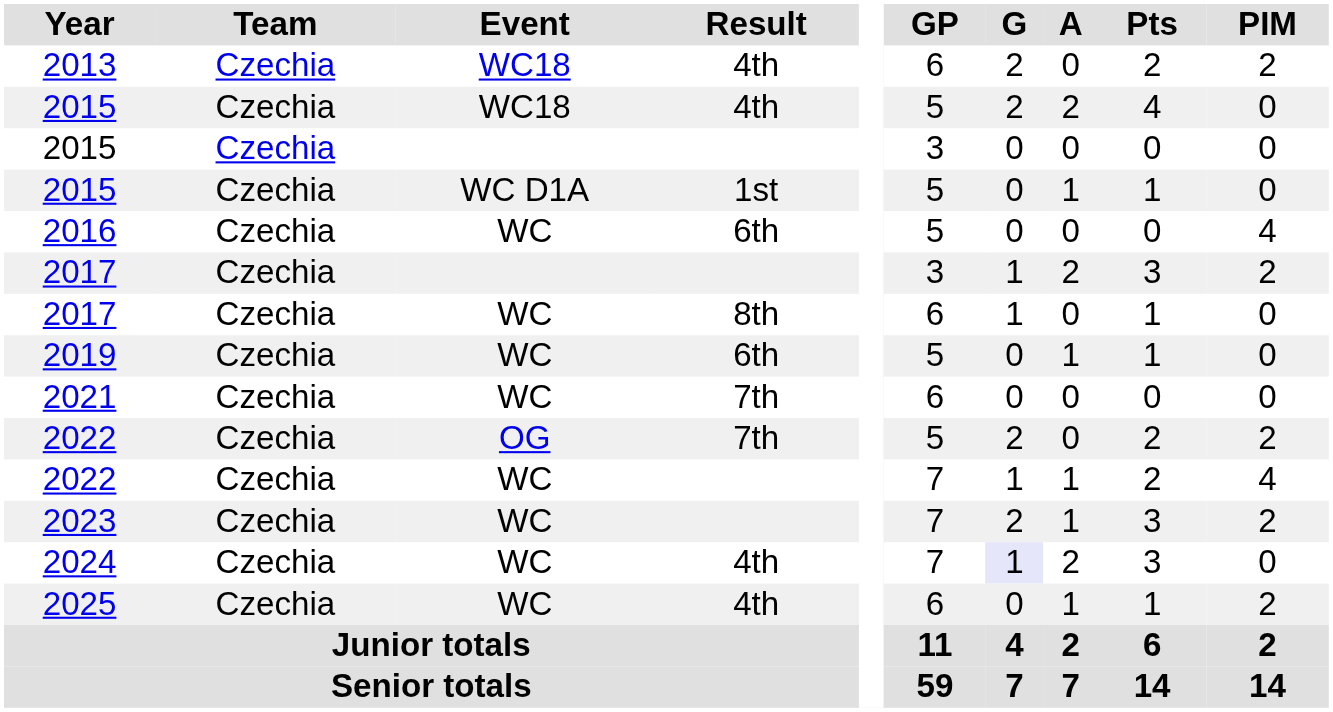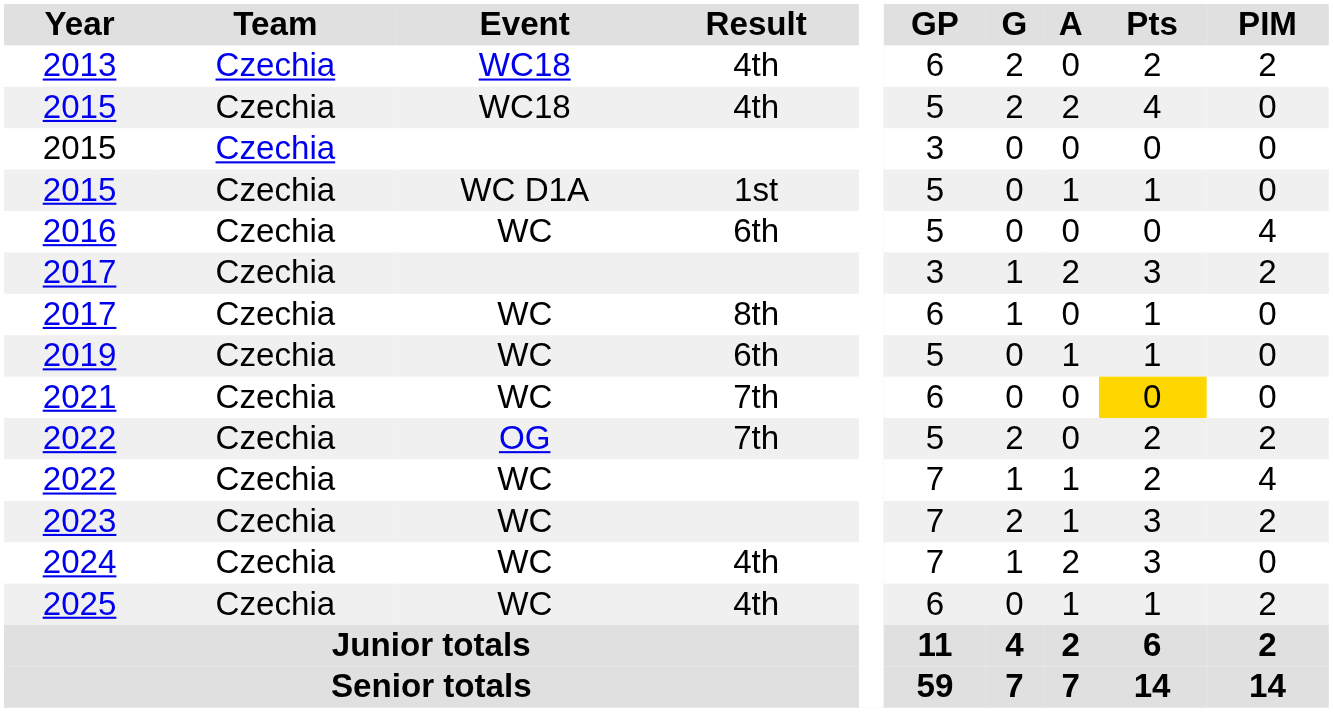(1152, 396) no background -> (1152, 396) gold background
(1015, 562) lavender background -> (1015, 562) no background
